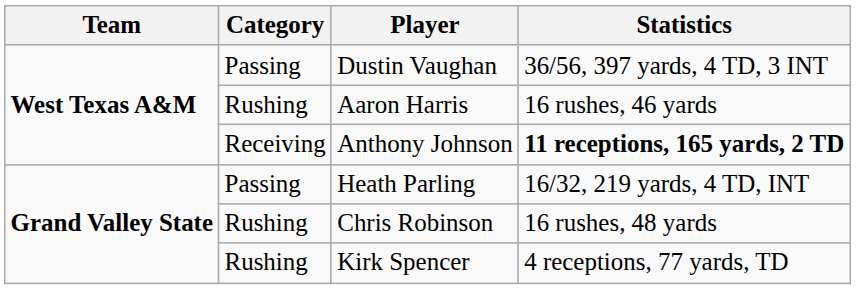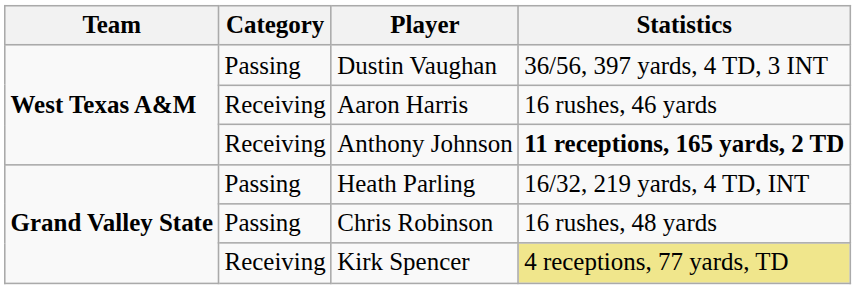(266, 104) Rushing -> (275, 104) Receiving
(266, 223) Rushing -> (263, 223) Passing
(266, 262) Rushing -> (275, 262) Receiving
(656, 262) no background -> (656, 262) khaki background
